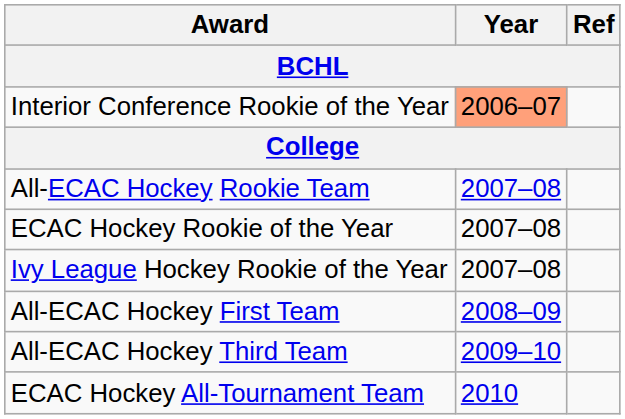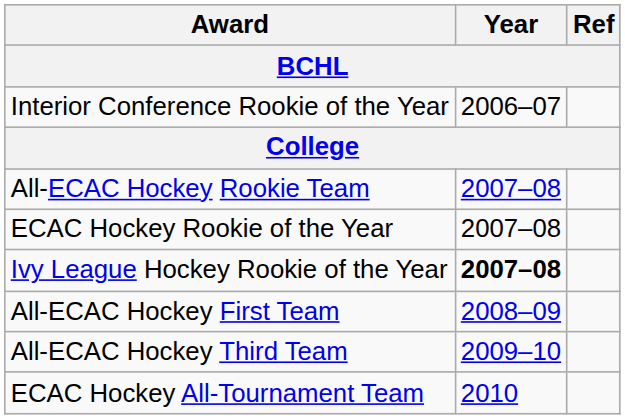(511, 106) lightsalmon background -> (511, 106) no background
(511, 270) normal -> (511, 270) bold
